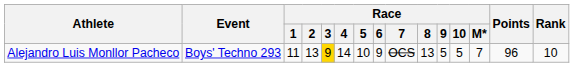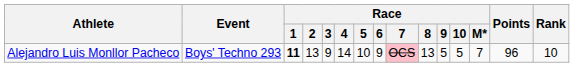(293, 53) normal -> (293, 53) bold
(328, 53) gold background -> (328, 53) no background
(402, 53) no background -> (402, 53) pink background
